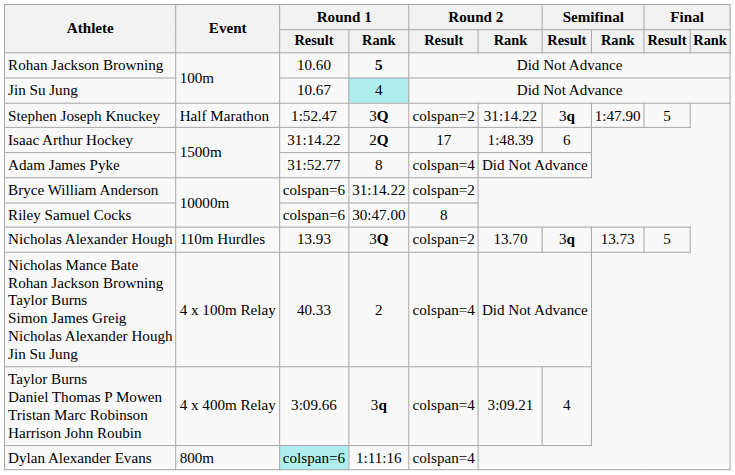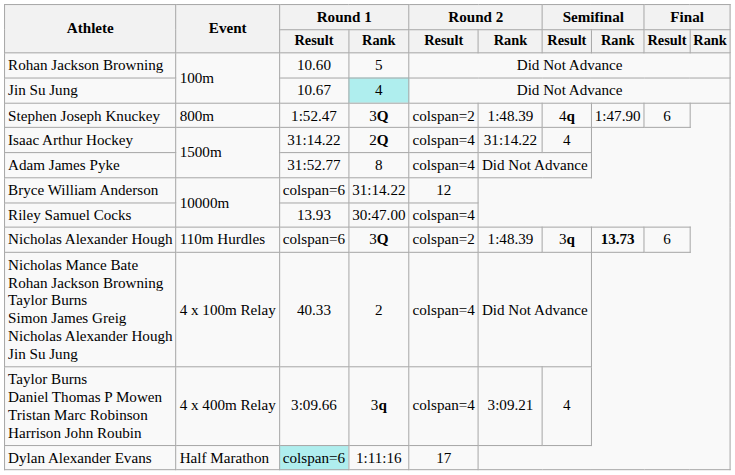(379, 65) bold -> (379, 65) normal
(224, 115) Half Marathon -> (197, 115) 800m
(510, 115) 31:14.22 -> (510, 115) 1:48.39
(567, 115) 3q -> (567, 115) 4q
(667, 115) 5 -> (667, 115) 6
(444, 140) 17 -> (444, 140) colspan=4
(510, 140) 1:48.39 -> (510, 140) 31:14.22
(567, 140) 6 -> (567, 140) 4
(444, 190) colspan=2 -> (444, 190) 12
(314, 215) colspan=6 -> (314, 215) 13.93
(444, 215) 8 -> (444, 215) colspan=4
(314, 240) 13.93 -> (314, 240) colspan=6
(510, 240) 13.70 -> (510, 240) 1:48.39
(618, 240) normal -> (618, 240) bold
(667, 240) 5 -> (667, 240) 6
(197, 458) 800m -> (224, 458) Half Marathon
(444, 458) colspan=4 -> (444, 458) 17
